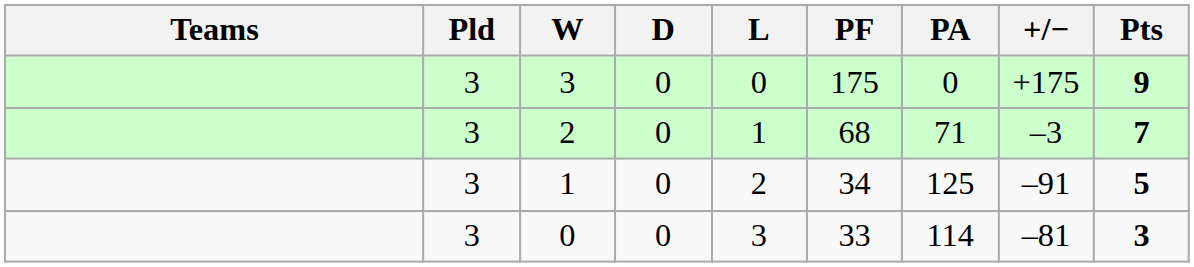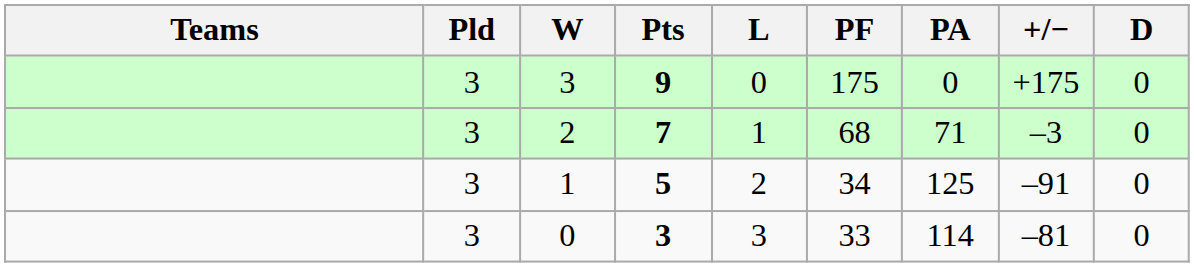columns swapped: (663, 30) <-> (1142, 30)
